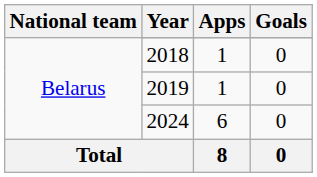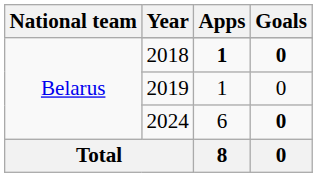(222, 54) normal -> (222, 54) bold
(281, 54) normal -> (281, 54) bold
(281, 121) normal -> (281, 121) bold
